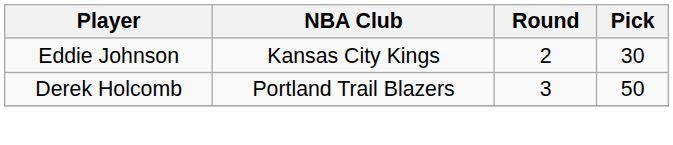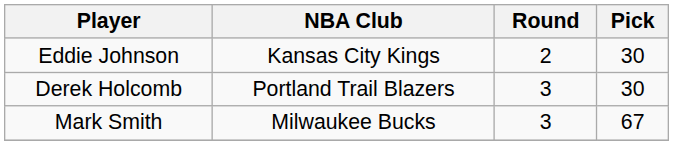(633, 88) 50 -> (633, 88) 30
+ row: (109, 122)
